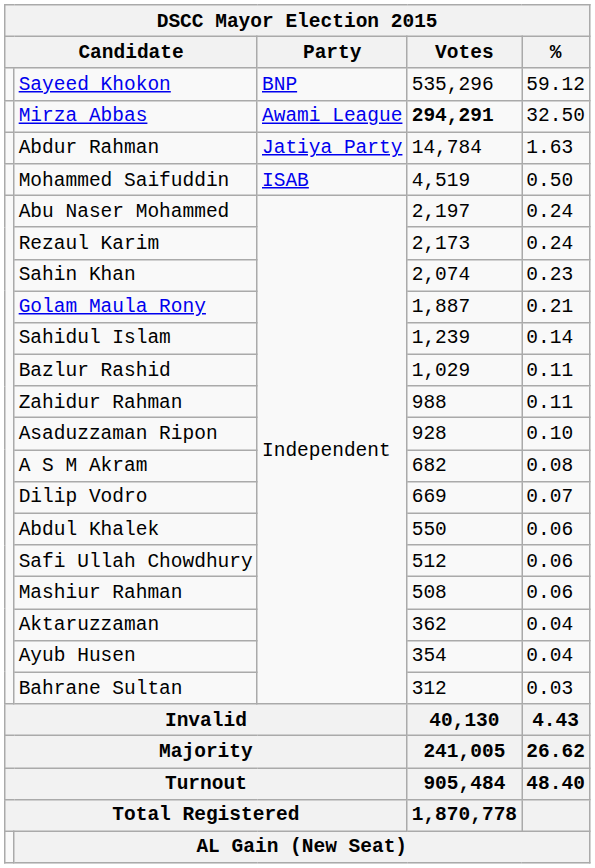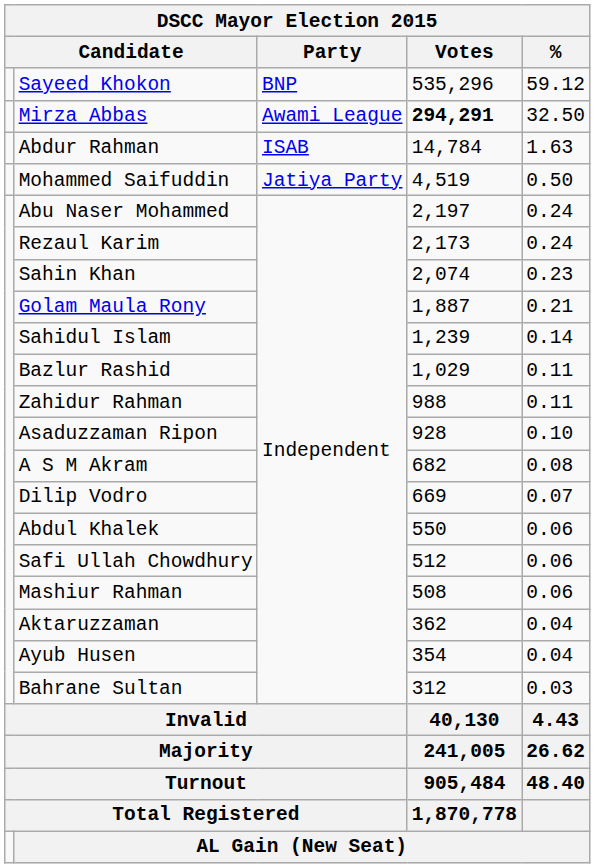(332, 148) Jatiya Party -> (285, 148) ISAB
(285, 180) ISAB -> (332, 180) Jatiya Party
